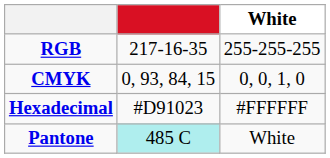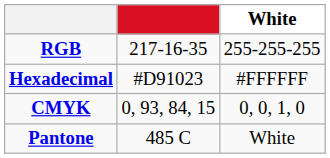rows swapped: (61, 108) <-> (61, 78)
(168, 138) paleturquoise background -> (168, 138) no background
